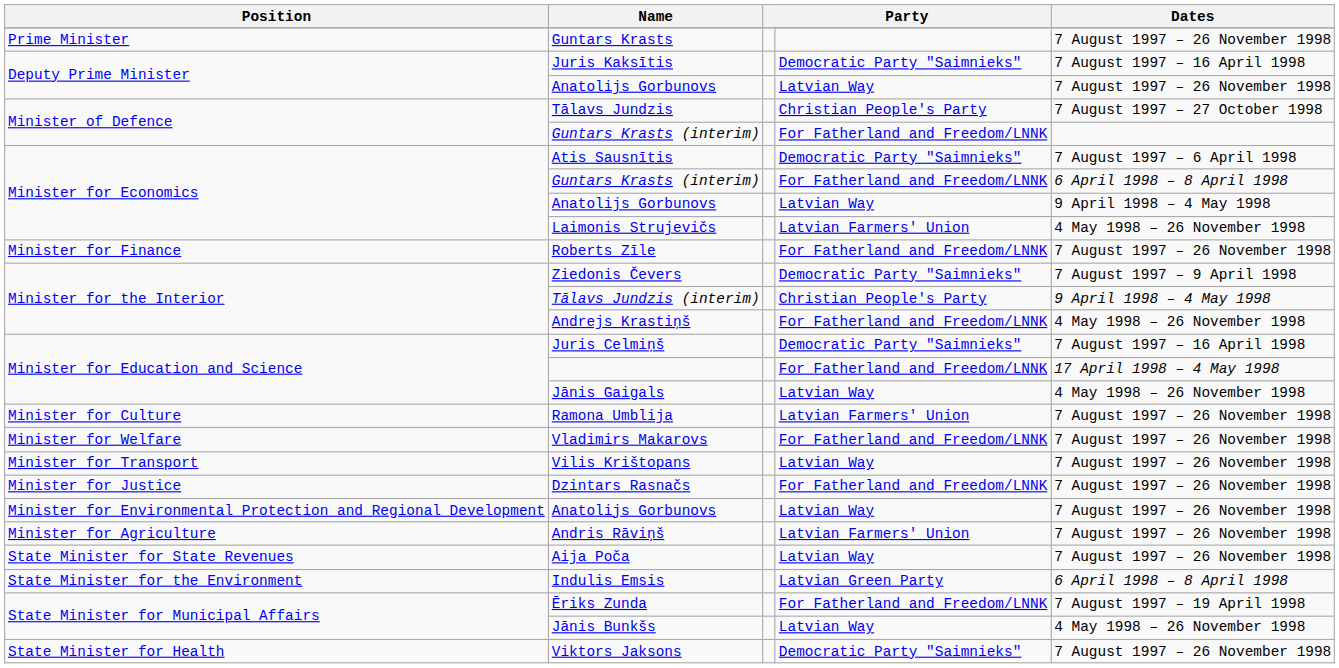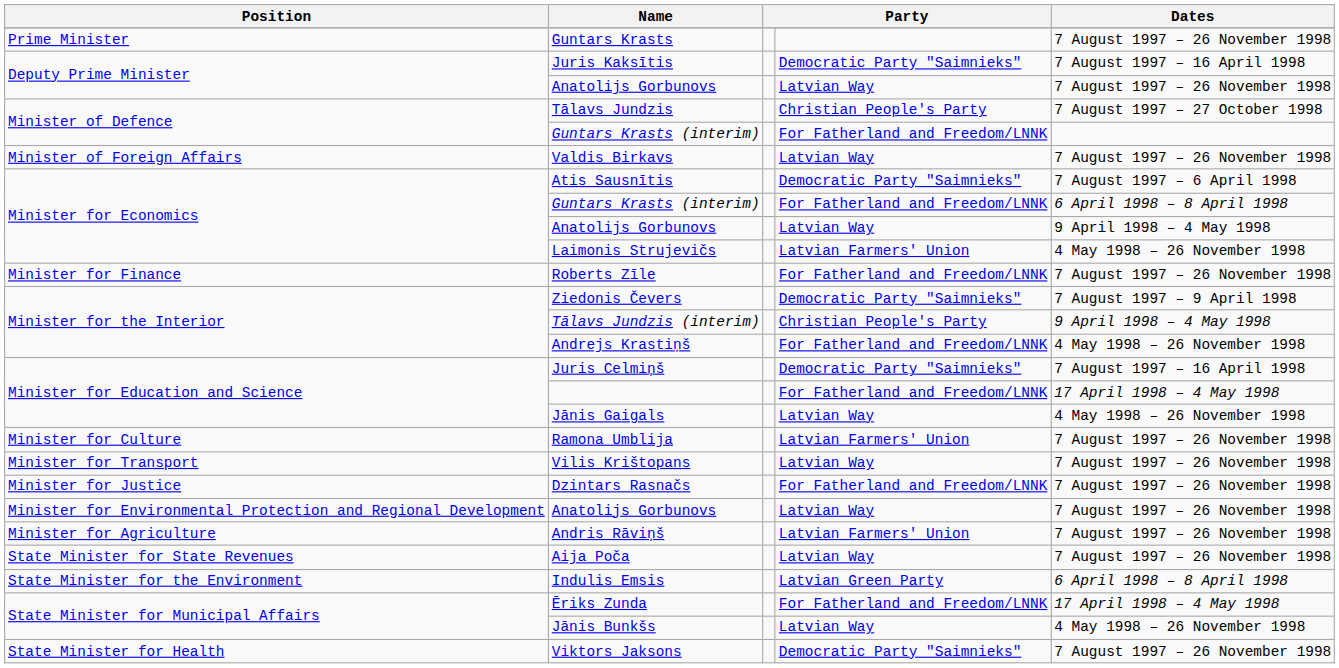+ row: (125, 157)
- row: (95, 440)
(1180, 604) 7 August 1997 – 19 April 1998 -> (1167, 604) 17 April 1998 – 4 May 1998
